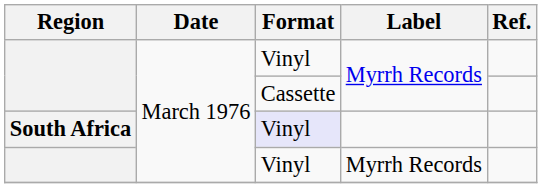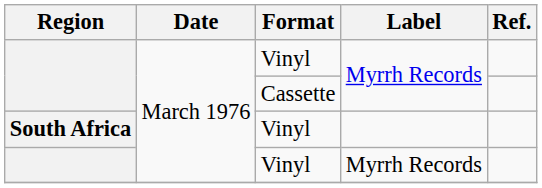(286, 128) lavender background -> (286, 128) no background
